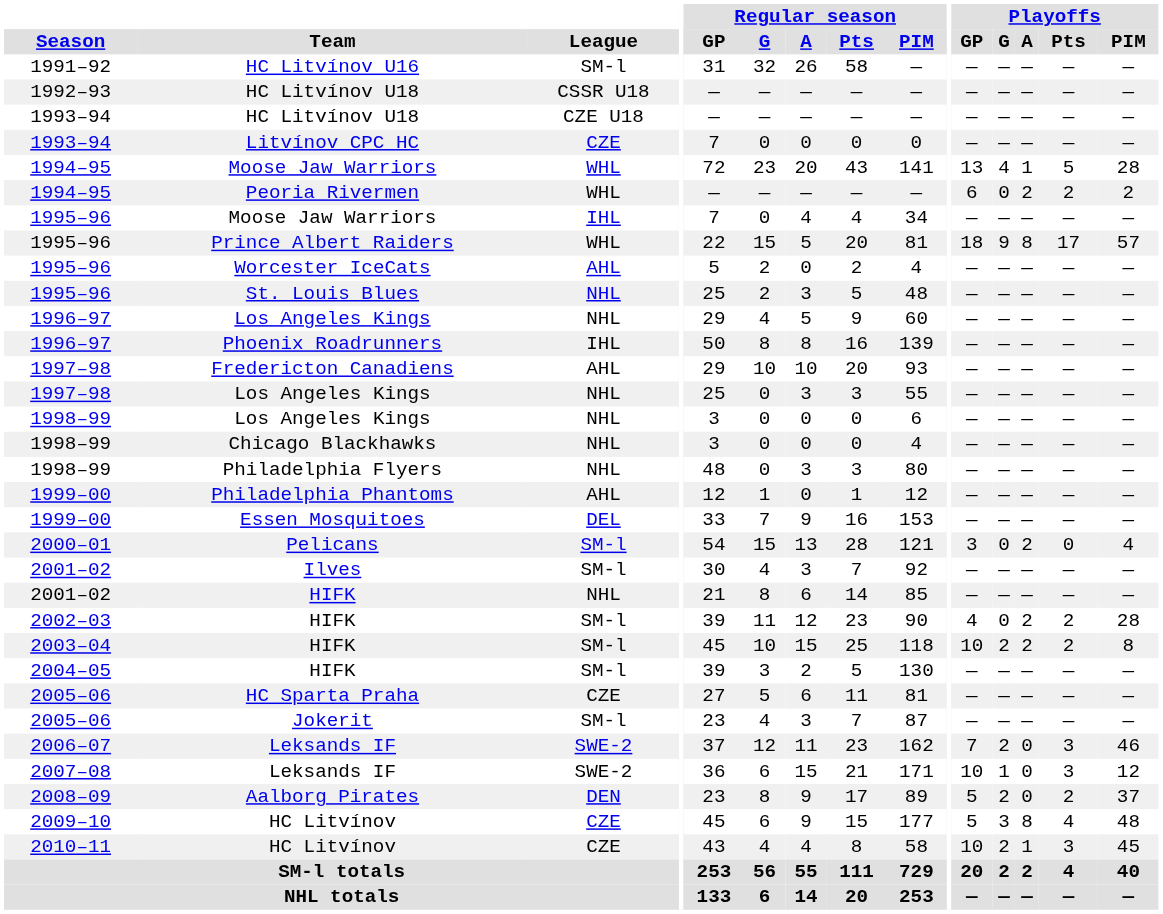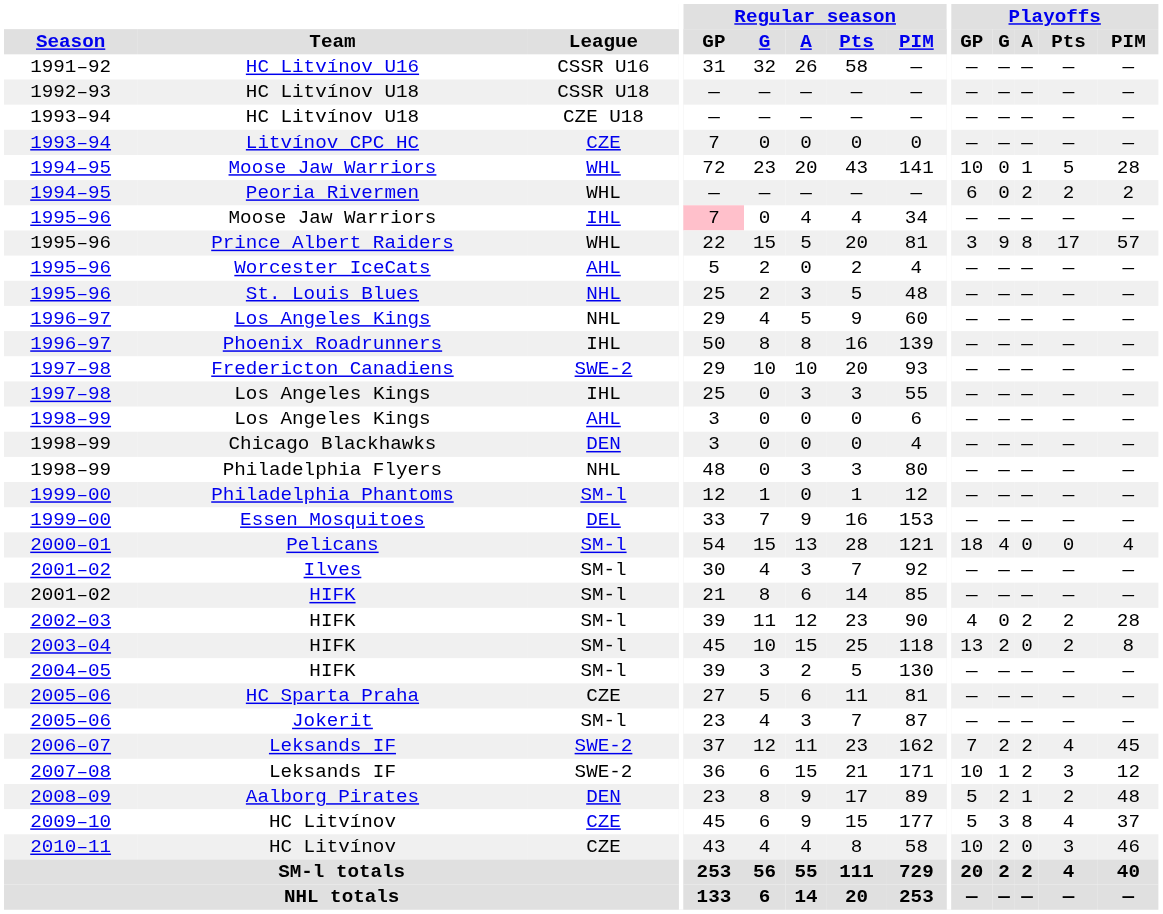(603, 67) SM-l -> (603, 67) CSSR U16
(972, 168) 13 -> (972, 168) 10
(1004, 168) 4 -> (1004, 168) 0
(714, 218) no background -> (714, 218) pink background
(972, 243) 18 -> (972, 243) 3
(603, 369) AHL -> (603, 369) SWE-2
(603, 394) NHL -> (603, 394) IHL
(603, 419) NHL -> (603, 419) AHL
(603, 444) NHL -> (603, 444) DEN
(603, 495) AHL -> (603, 495) SM-l
(972, 545) 3 -> (972, 545) 18
(1004, 545) 0 -> (1004, 545) 4
(1027, 545) 2 -> (1027, 545) 0
(603, 595) NHL -> (603, 595) SM-l
(972, 646) 10 -> (972, 646) 13
(1027, 646) 2 -> (1027, 646) 0
(1027, 746) 0 -> (1027, 746) 2
(1068, 746) 3 -> (1068, 746) 4
(1128, 746) 46 -> (1128, 746) 45
(1027, 771) 0 -> (1027, 771) 2
(1027, 797) 0 -> (1027, 797) 1
(1128, 797) 37 -> (1128, 797) 48
(1128, 822) 48 -> (1128, 822) 37
(1027, 847) 1 -> (1027, 847) 0
(1128, 847) 45 -> (1128, 847) 46
